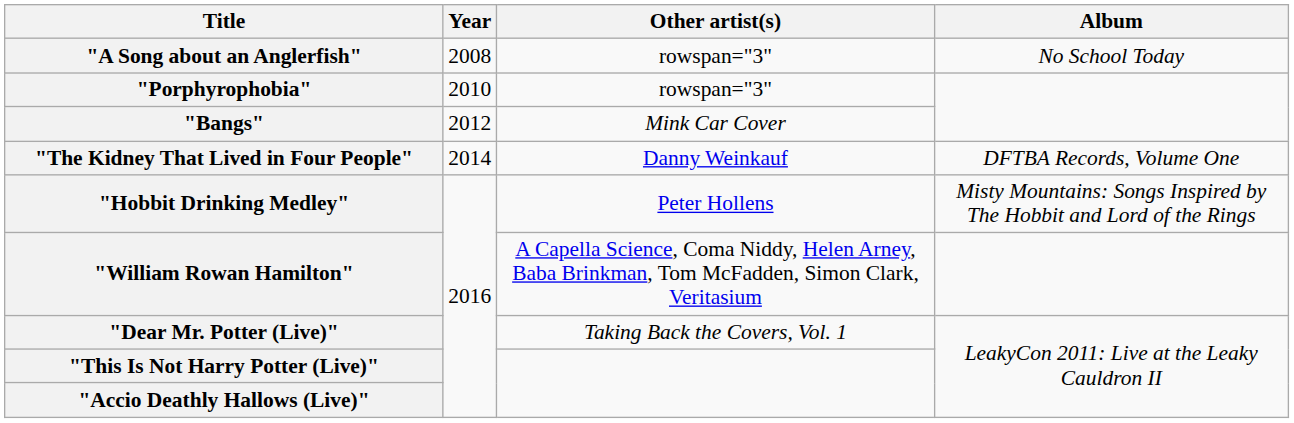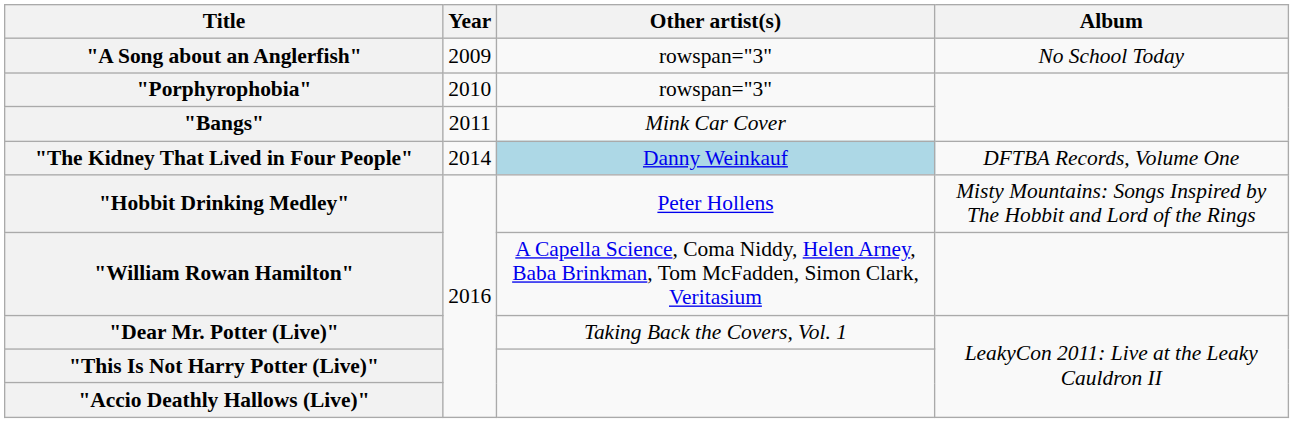(470, 55) 2008 -> (470, 55) 2009
(470, 123) 2012 -> (470, 123) 2011
(715, 157) no background -> (715, 157) lightblue background
